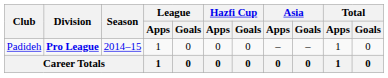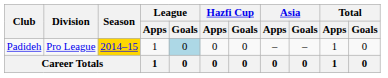(73, 47) bold -> (71, 47) normal
(122, 47) no background -> (119, 47) gold background
(188, 47) no background -> (185, 47) lightblue background
